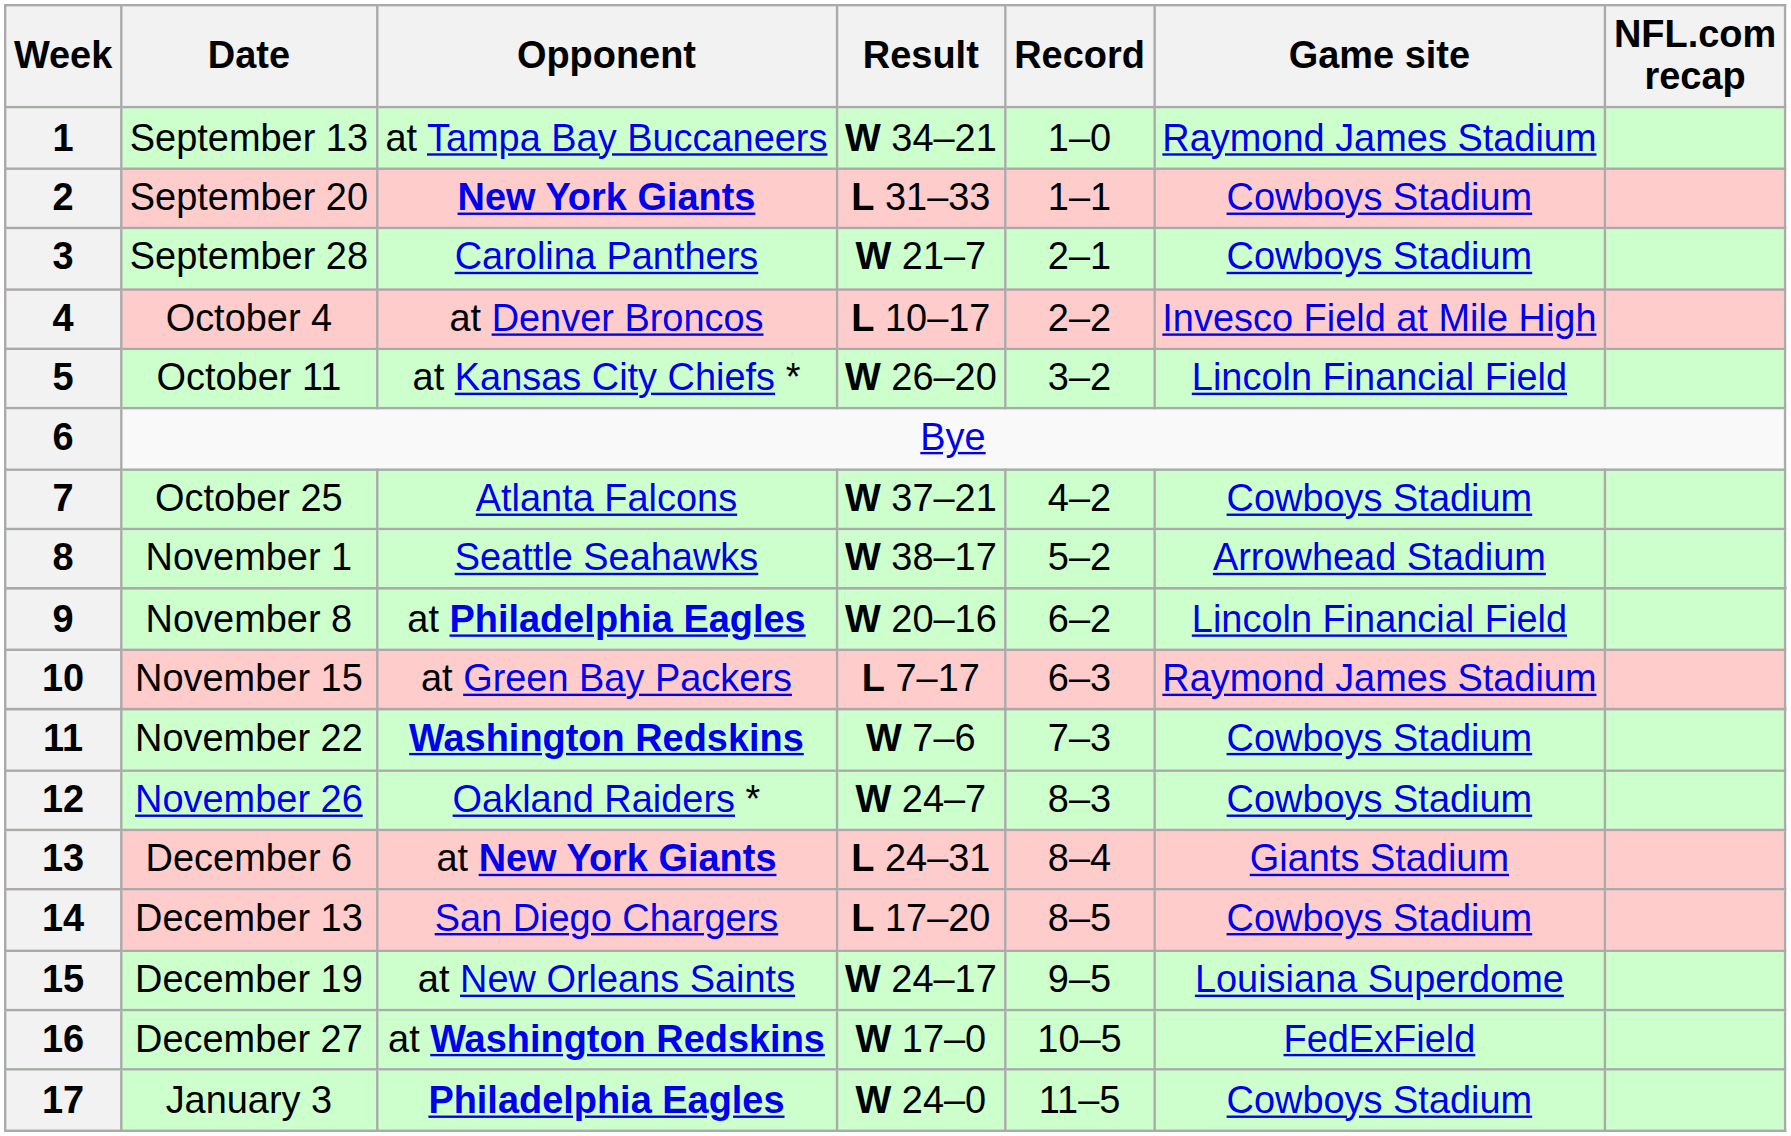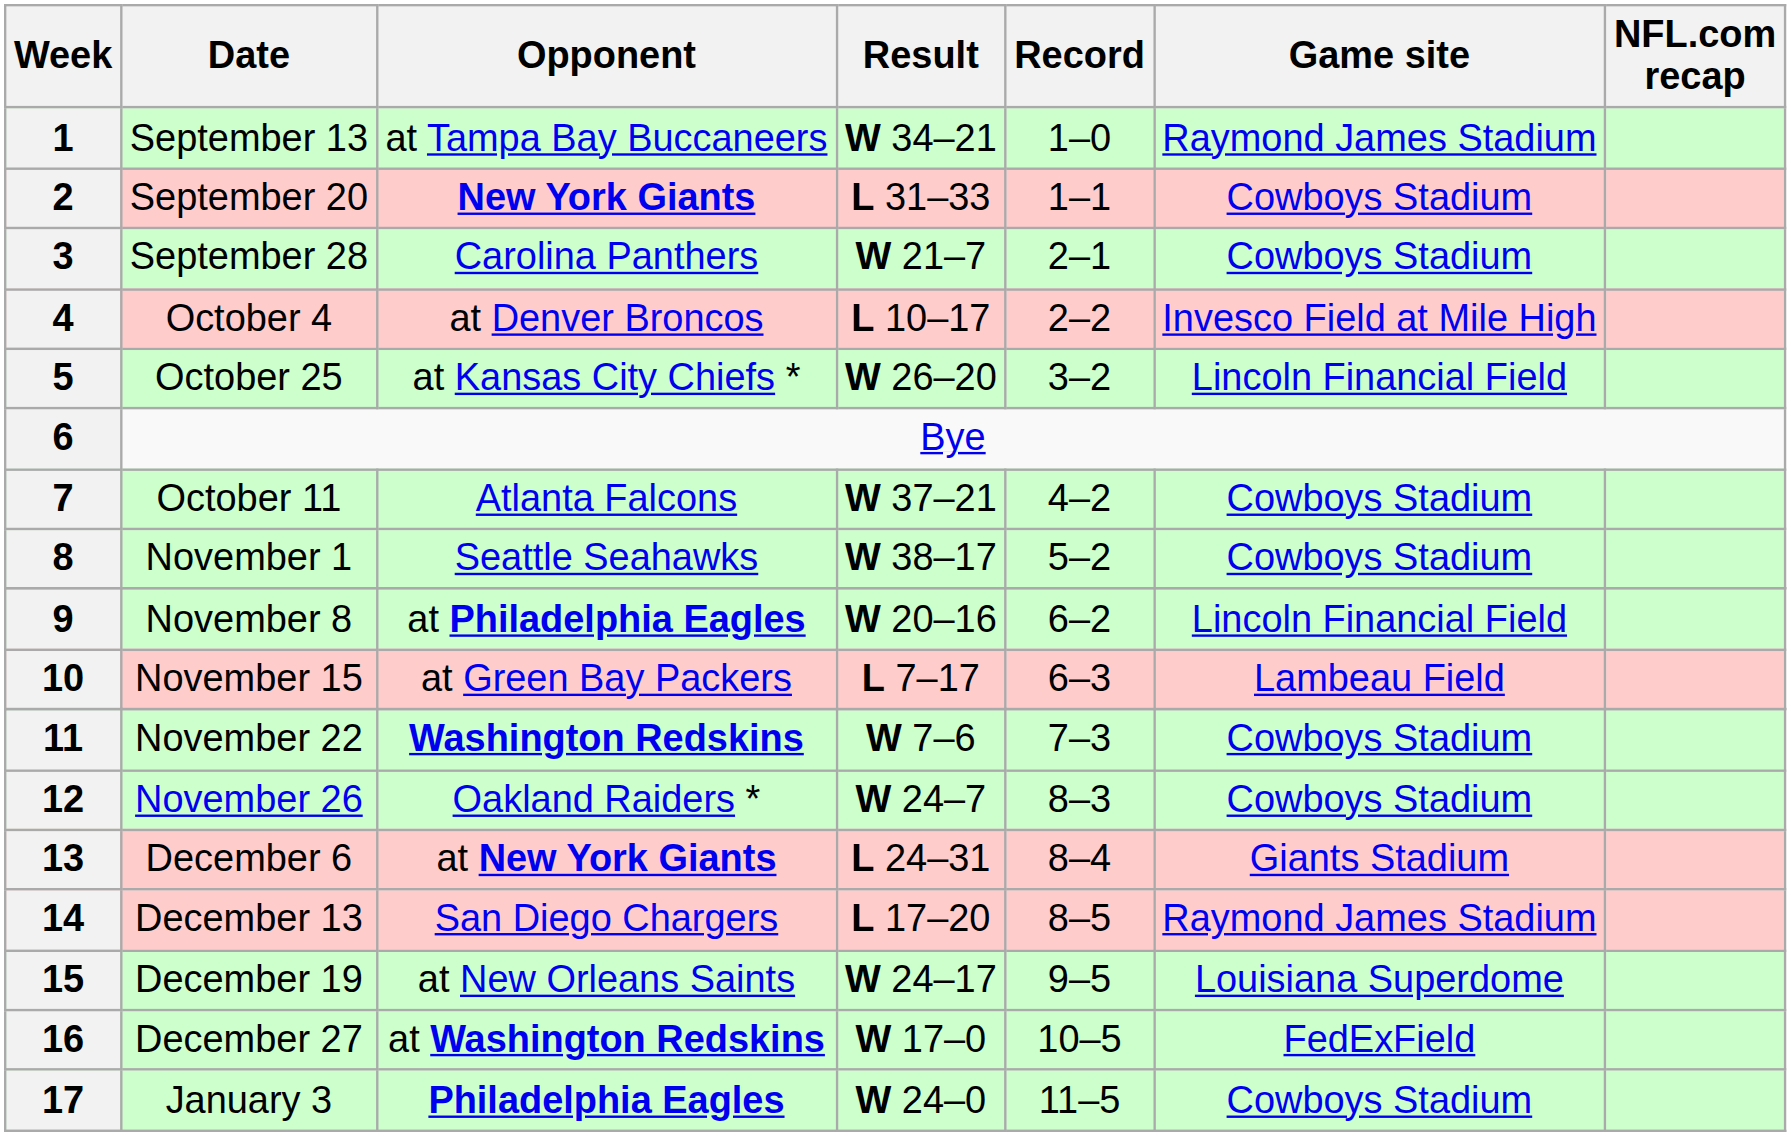(249, 377) October 11 -> (249, 377) October 25
(249, 498) October 25 -> (249, 498) October 11
(1379, 558) Arrowhead Stadium -> (1379, 558) Cowboys Stadium
(1379, 678) Raymond James Stadium -> (1379, 678) Lambeau Field
(1379, 919) Cowboys Stadium -> (1379, 919) Raymond James Stadium
